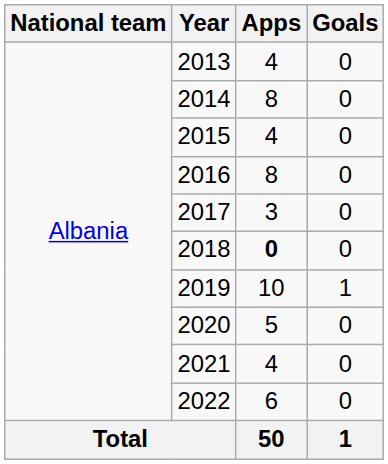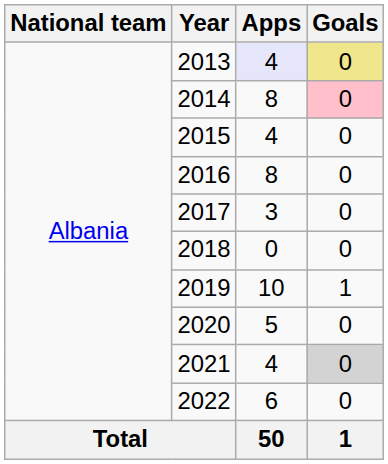(271, 61) no background -> (271, 61) lavender background
(345, 61) no background -> (345, 61) khaki background
(345, 99) no background -> (345, 99) pink background
(271, 250) bold -> (271, 250) normal
(345, 363) no background -> (345, 363) lightgrey background
